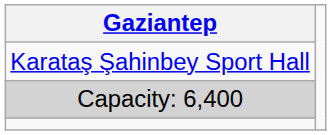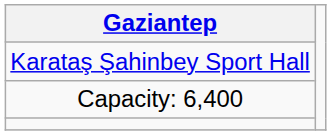(160, 99) lightgrey background -> (160, 99) no background
